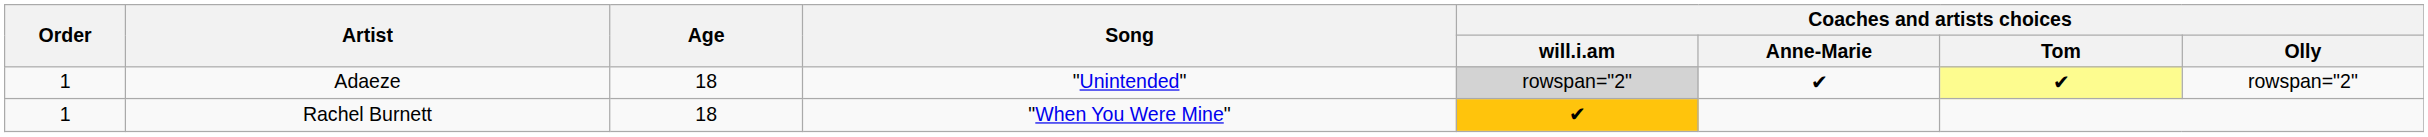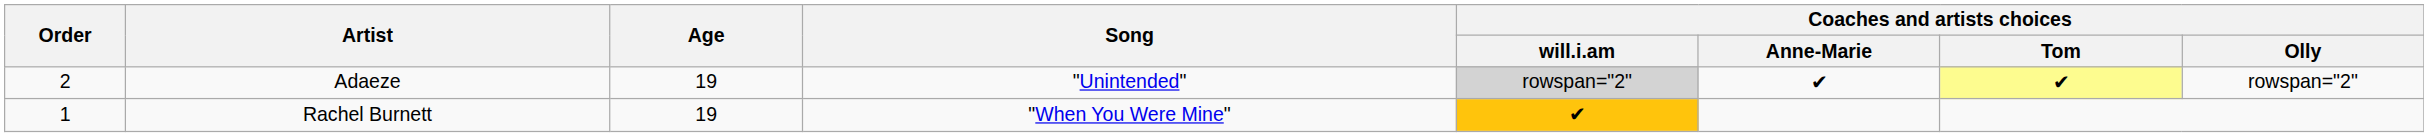(65, 82) 1 -> (65, 82) 2
(706, 82) 18 -> (706, 82) 19
(706, 114) 18 -> (706, 114) 19
